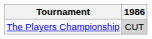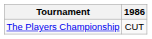(134, 27) lightgrey background -> (134, 27) no background
